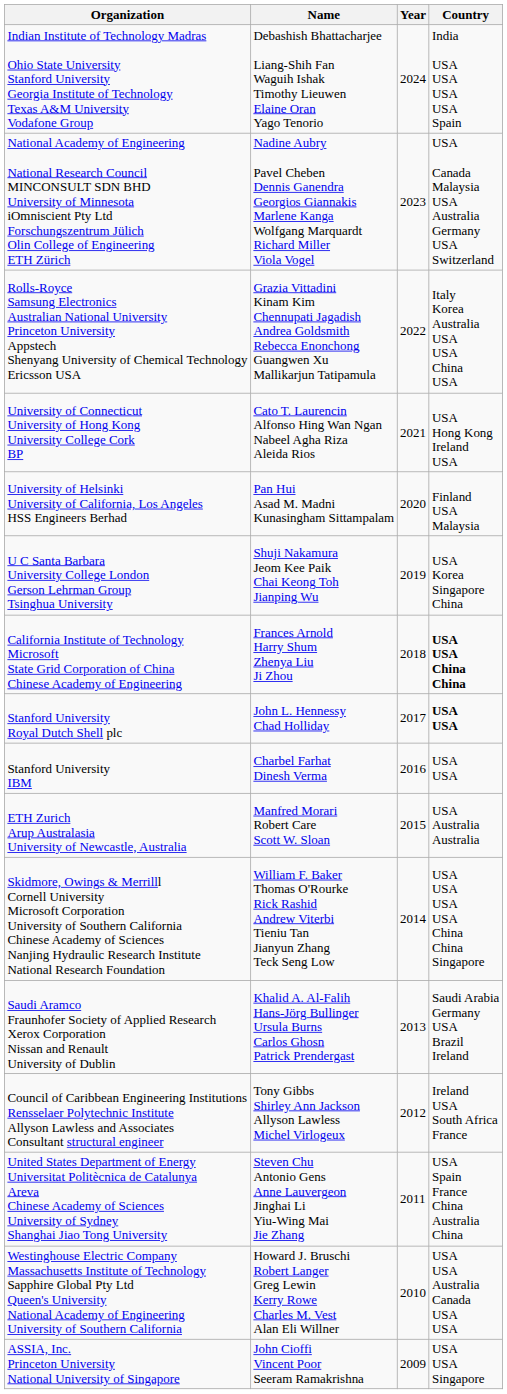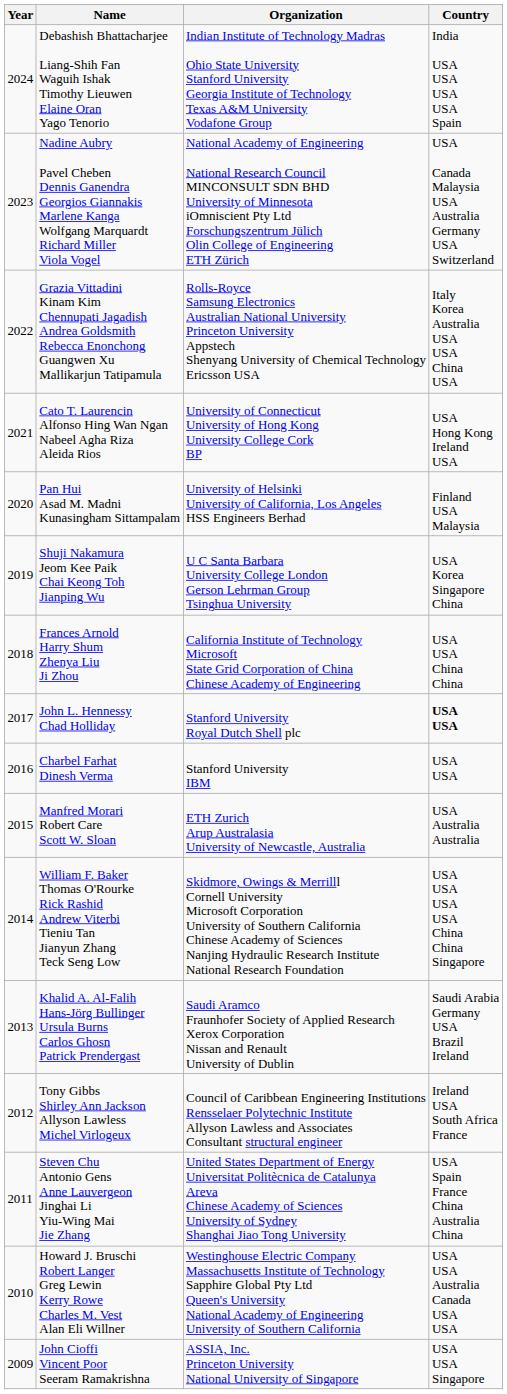columns swapped: (413, 14) <-> (127, 14)
(449, 661) bold -> (447, 661) normal
